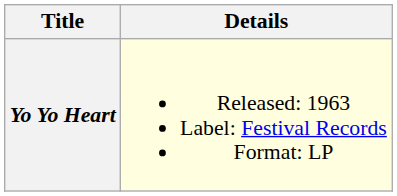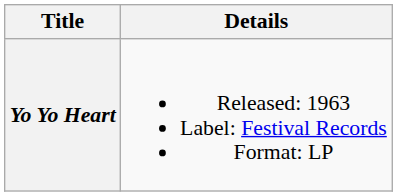(256, 127) lightyellow background -> (256, 127) no background
